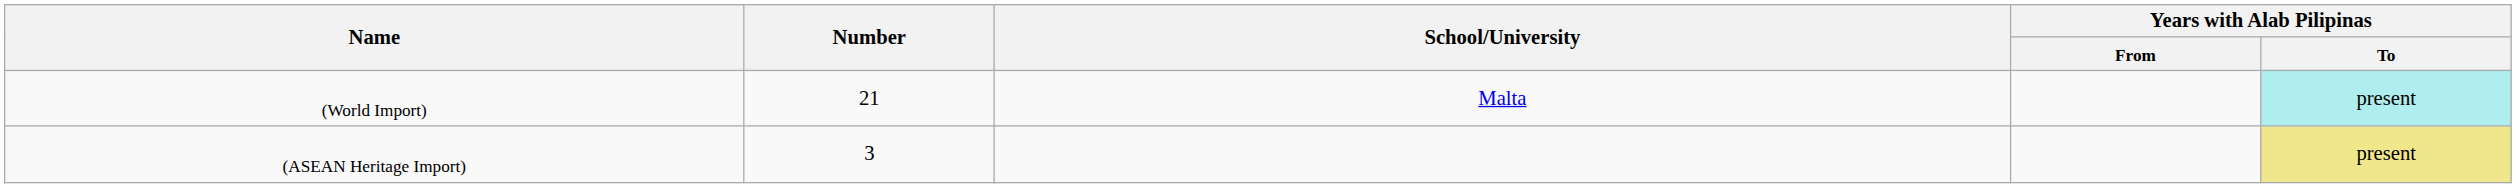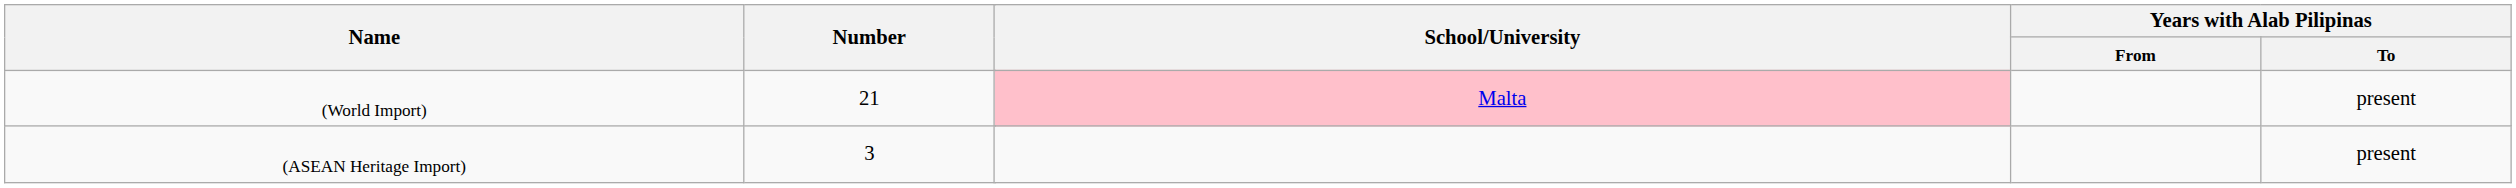(1502, 97) no background -> (1502, 97) pink background
(2386, 97) paleturquoise background -> (2386, 97) no background
(2386, 153) khaki background -> (2386, 153) no background
